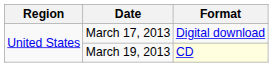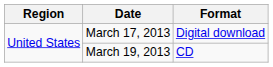(185, 52) lightyellow background -> (185, 52) no background
